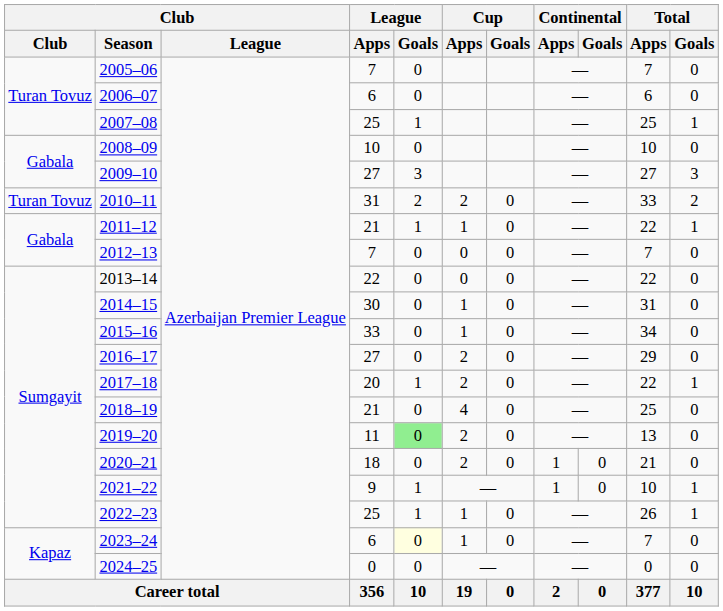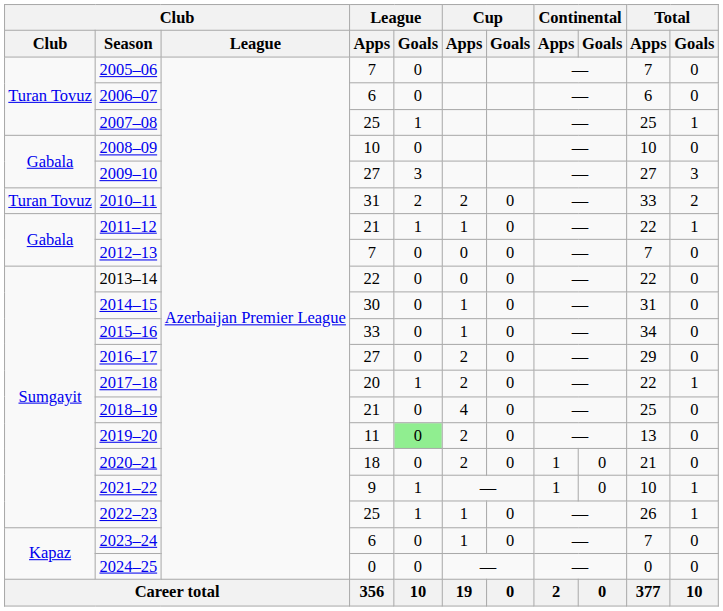(418, 540) lightyellow background -> (418, 540) no background
